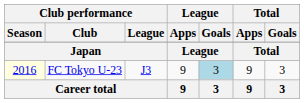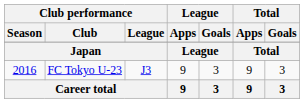(25, 70) lightyellow background -> (25, 70) no background
(216, 70) lightblue background -> (216, 70) no background
